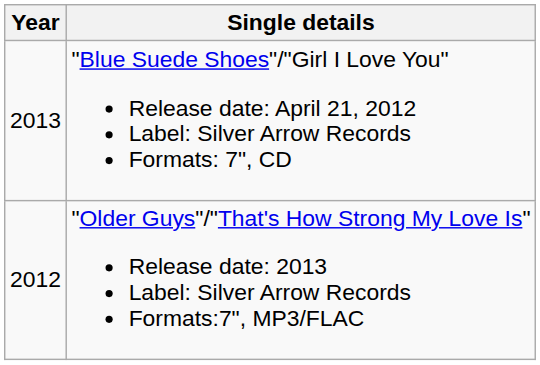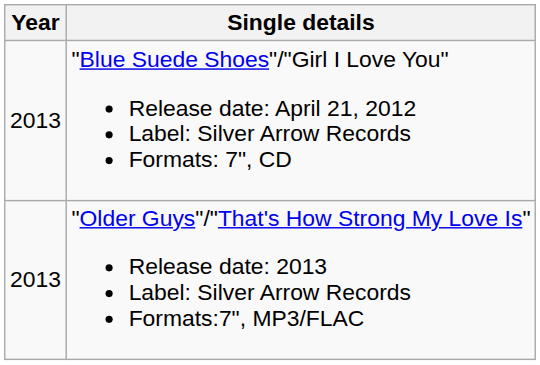(35, 279) 2012 -> (35, 279) 2013
